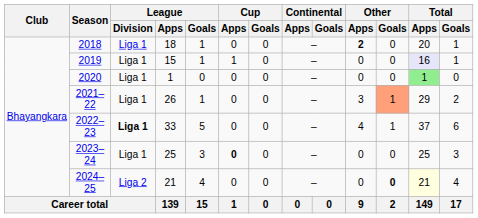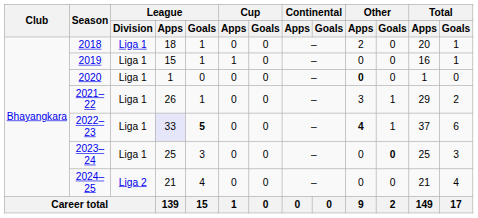(361, 45) bold -> (361, 45) normal
(424, 61) lavender background -> (424, 61) no background
(361, 77) normal -> (361, 77) bold
(424, 77) lightgreen background -> (424, 77) no background
(392, 99) lightsalmon background -> (392, 99) no background
(133, 127) bold -> (133, 127) normal
(170, 127) no background -> (170, 127) lavender background
(202, 127) normal -> (202, 127) bold
(361, 127) normal -> (361, 127) bold
(234, 155) bold -> (234, 155) normal
(392, 155) normal -> (392, 155) bold
(392, 182) bold -> (392, 182) normal
(424, 182) lightyellow background -> (424, 182) no background
